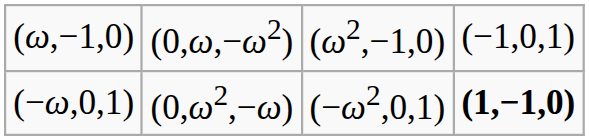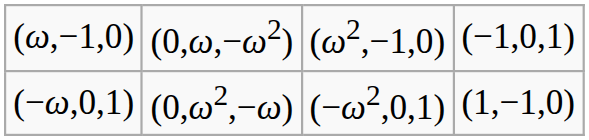(518, 102) bold -> (518, 102) normal
